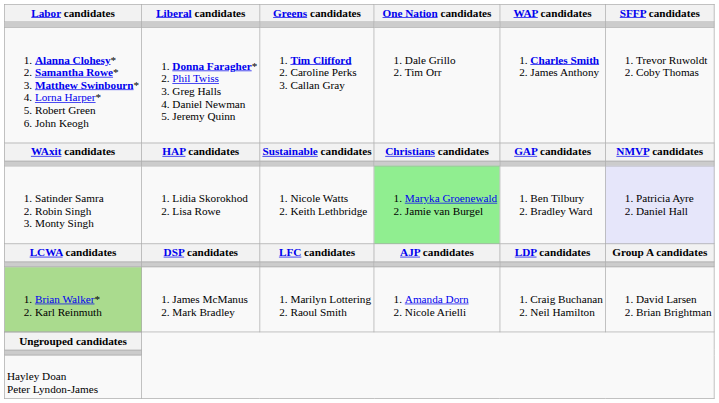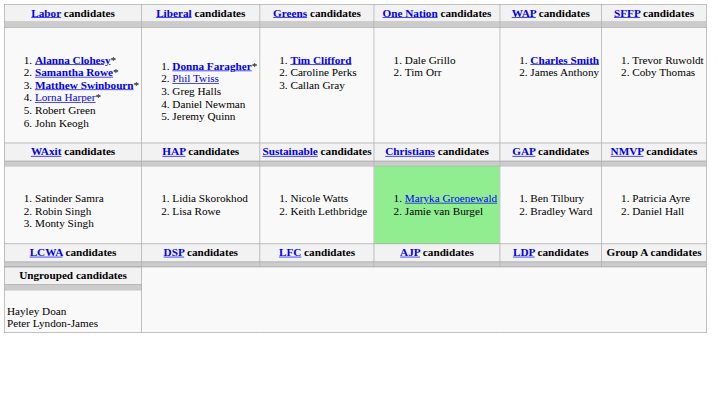(660, 205) lavender background -> (654, 205) no background
- row: (73, 306)
